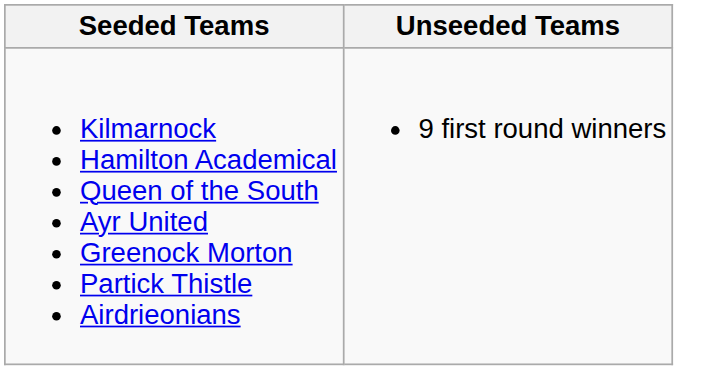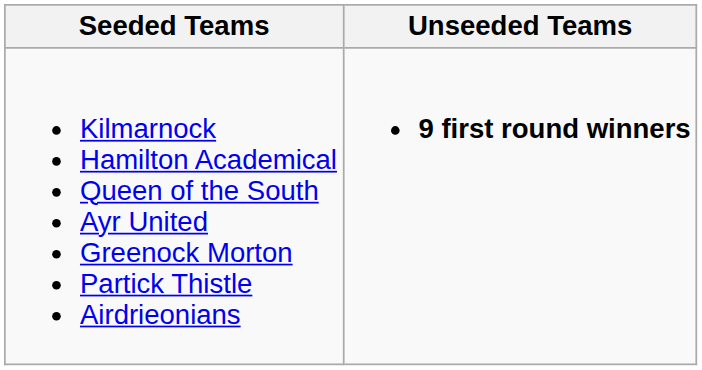(508, 129) normal -> (520, 129) bold
